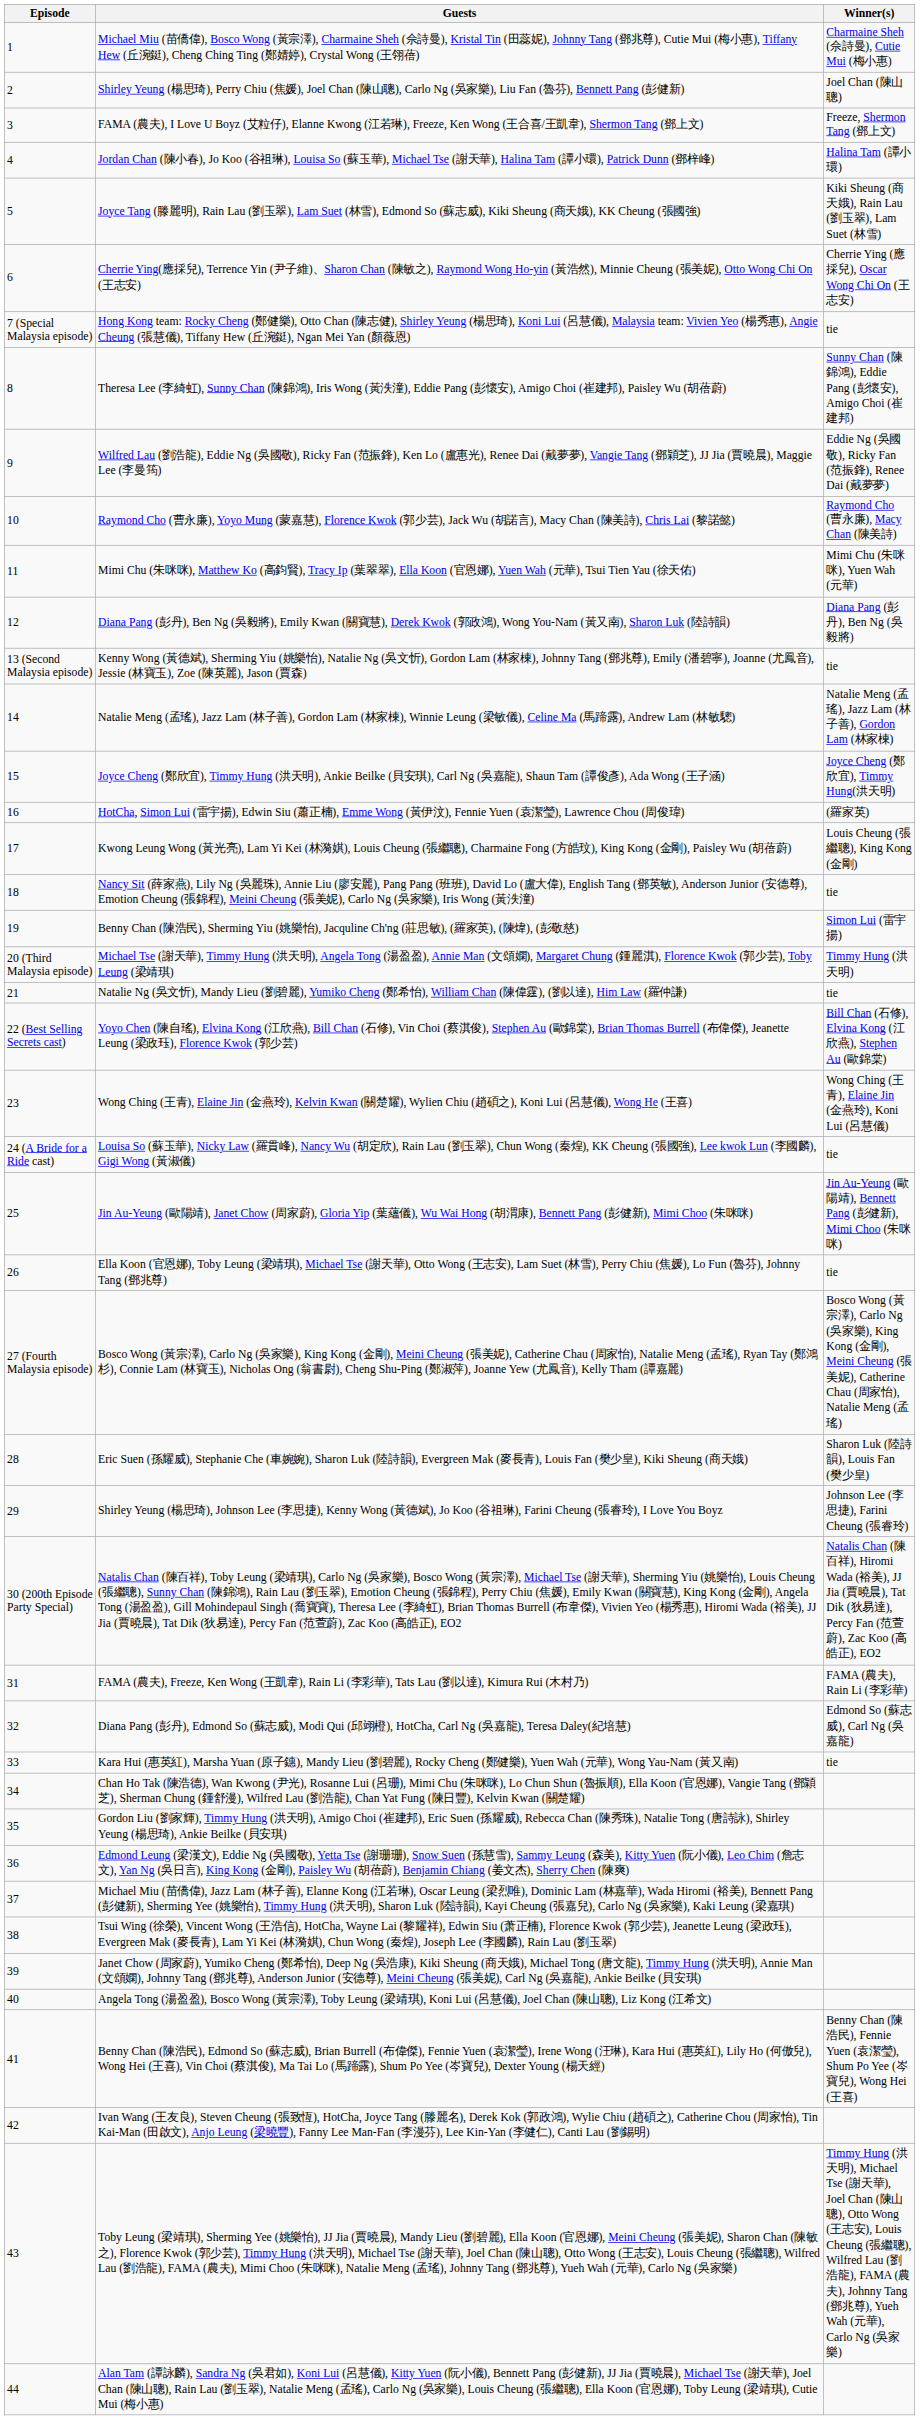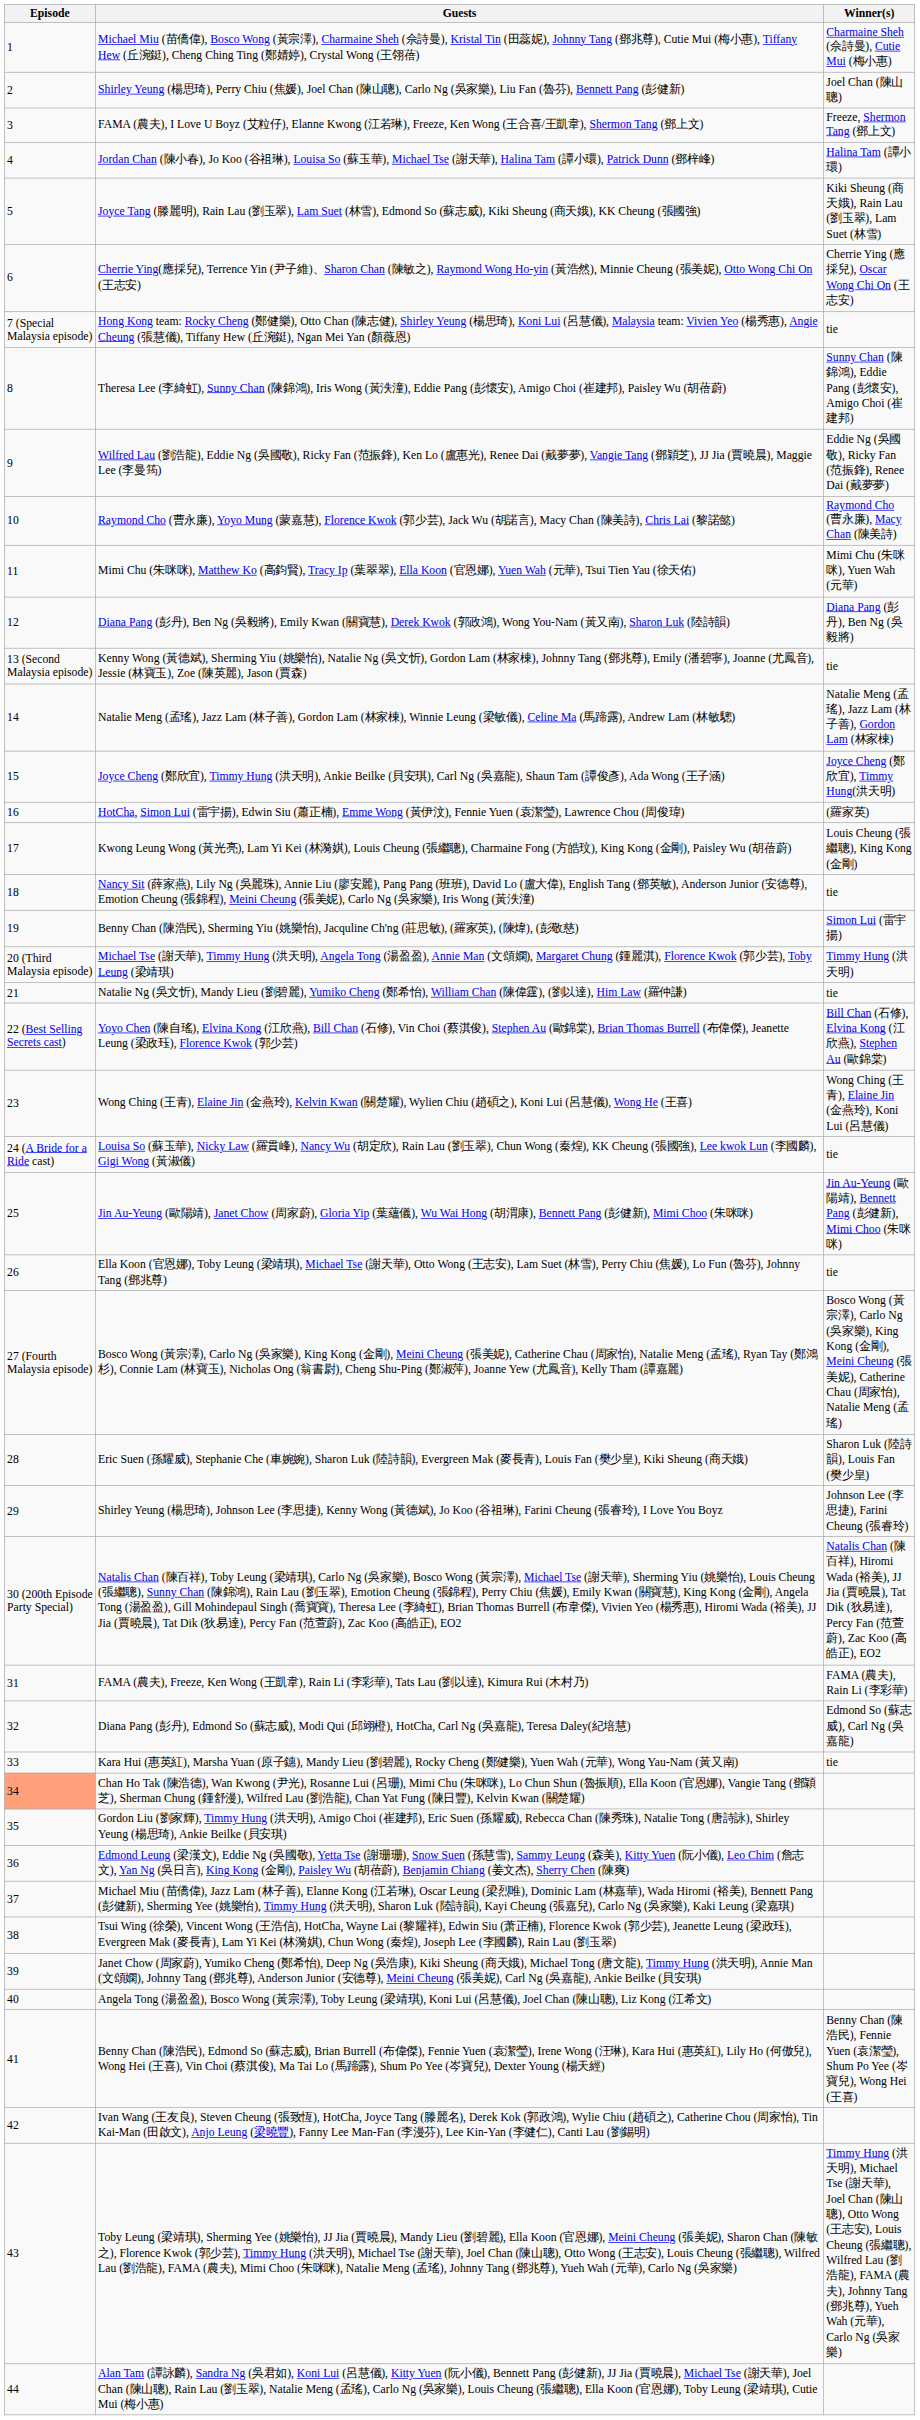(13, 1791) no background -> (13, 1791) lightsalmon background
